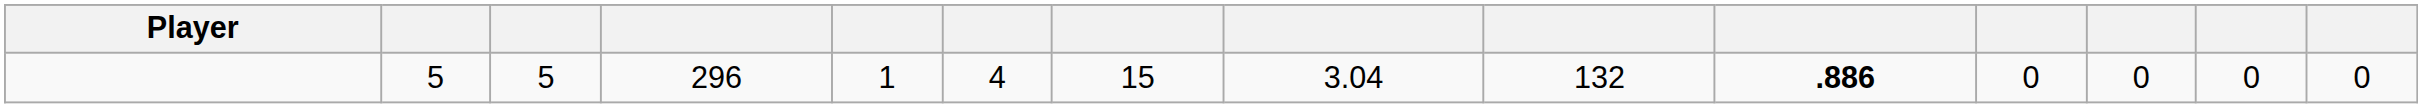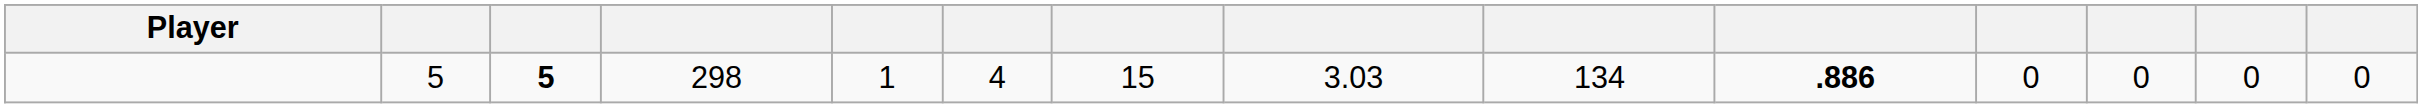(546, 77) normal -> (546, 77) bold
(716, 77) 296 -> (716, 77) 298
(1354, 77) 3.04 -> (1354, 77) 3.03
(1599, 77) 132 -> (1599, 77) 134
